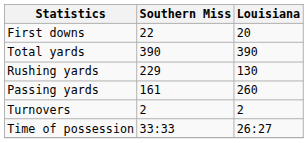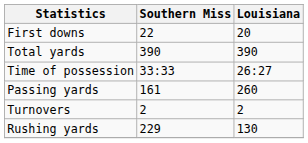rows swapped: (53, 71) <-> (71, 128)
